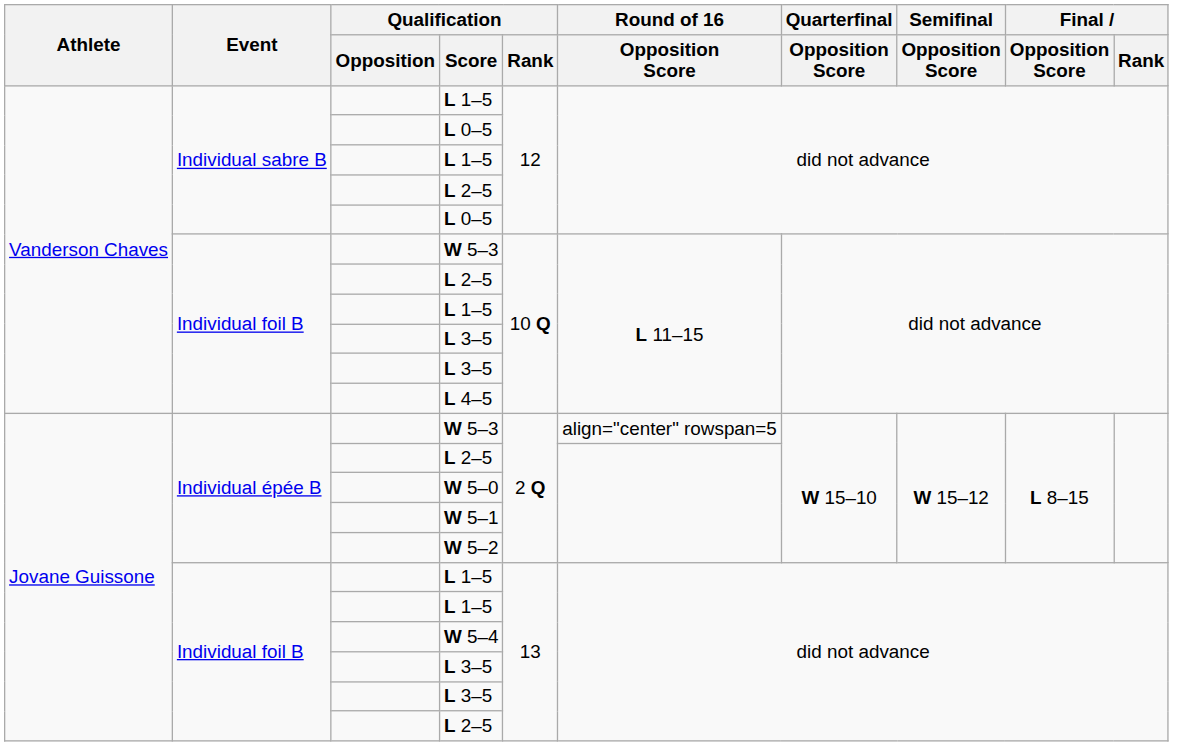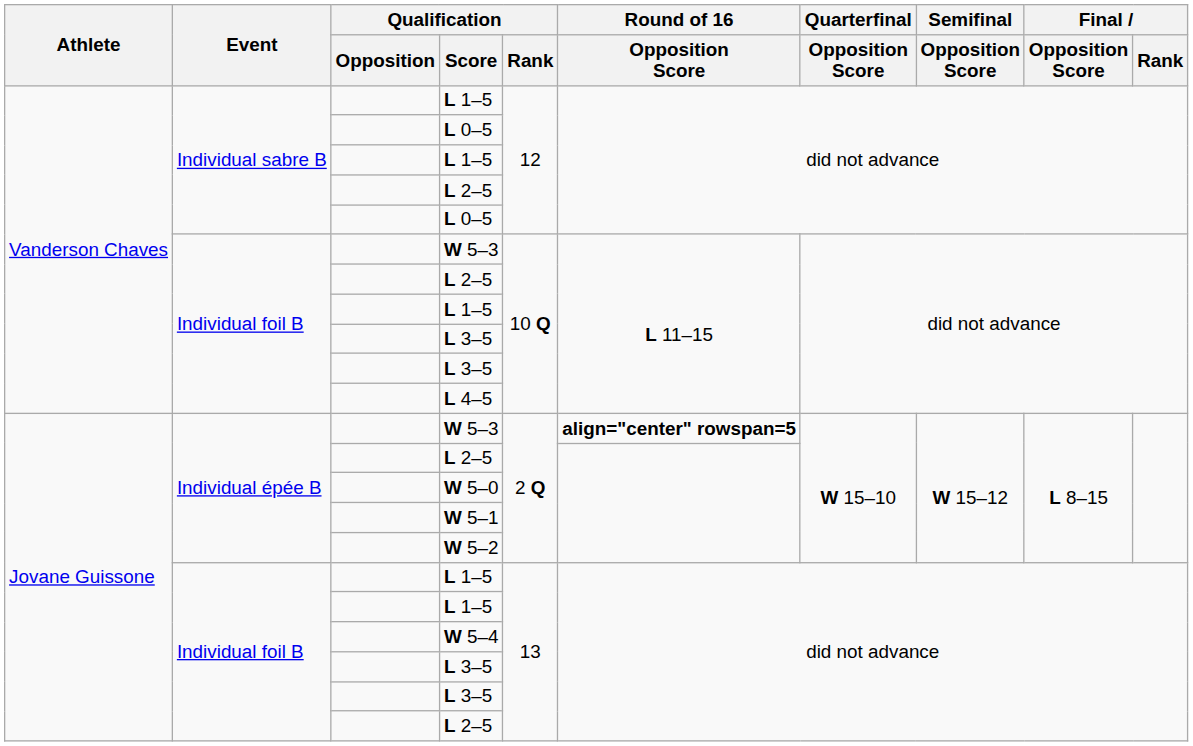(670, 428) normal -> (679, 428) bold
